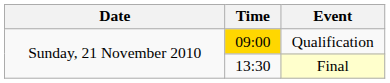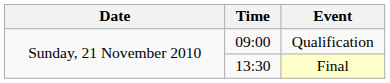(253, 41) gold background -> (253, 41) no background
